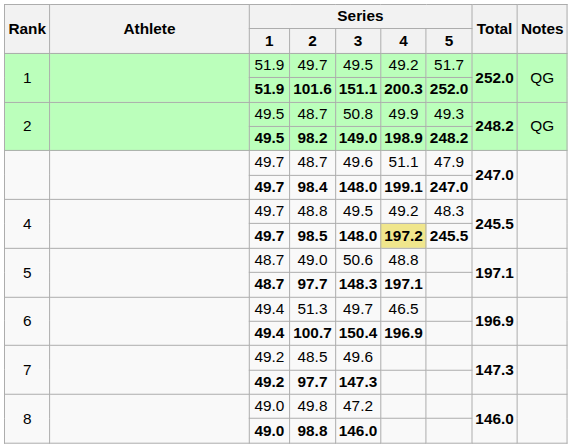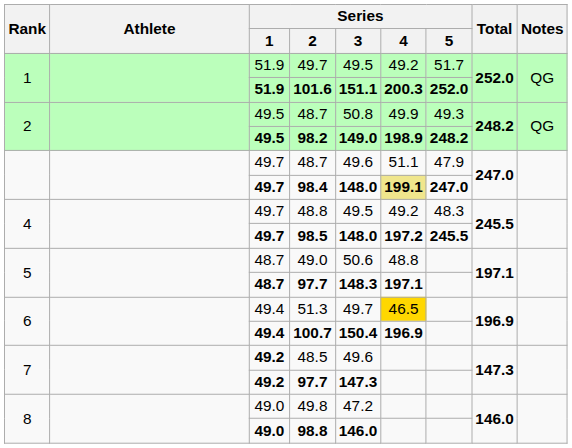(404, 187) no background -> (404, 187) khaki background
(404, 235) khaki background -> (404, 235) no background
(404, 308) no background -> (404, 308) gold background
(269, 357) normal -> (269, 357) bold
